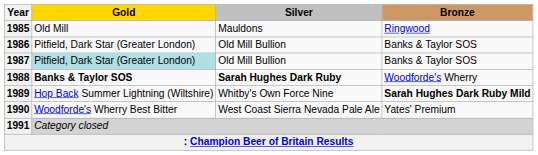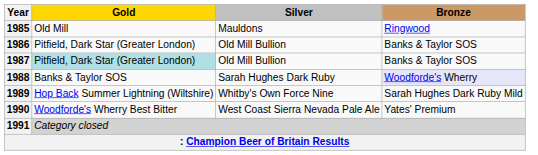(83, 77) bold -> (80, 77) normal
(280, 77) bold -> (277, 77) normal
(431, 77) no background -> (431, 77) lavender background
(457, 93) bold -> (453, 93) normal
